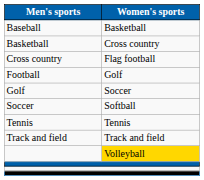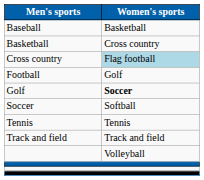(130, 59) no background -> (130, 59) lightblue background
(118, 91) normal -> (118, 91) bold
(124, 153) gold background -> (124, 153) no background
